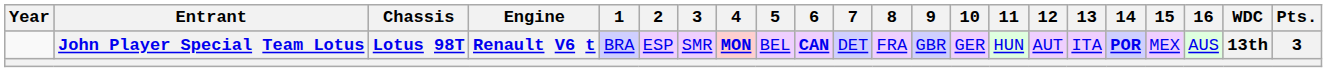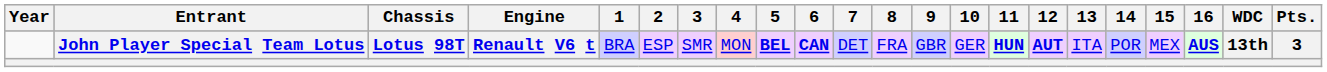(736, 45) bold -> (736, 45) normal
(775, 45) normal -> (775, 45) bold
(1009, 45) normal -> (1009, 45) bold
(1048, 45) normal -> (1048, 45) bold
(1126, 45) bold -> (1126, 45) normal
(1204, 45) normal -> (1204, 45) bold
